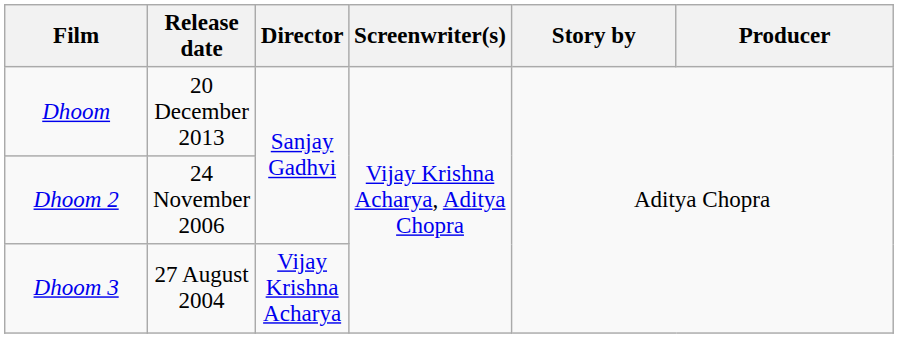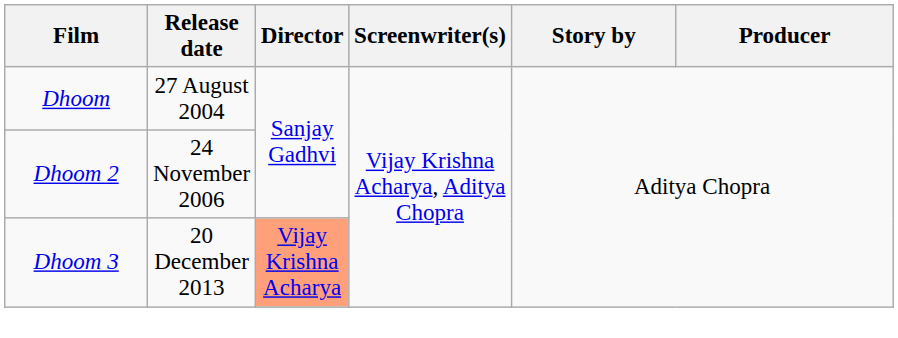(202, 111) 20 December 2013 -> (202, 98) 27 August 2004
(202, 287) 27 August 2004 -> (202, 261) 20 December 2013
(302, 287) no background -> (302, 261) lightsalmon background
